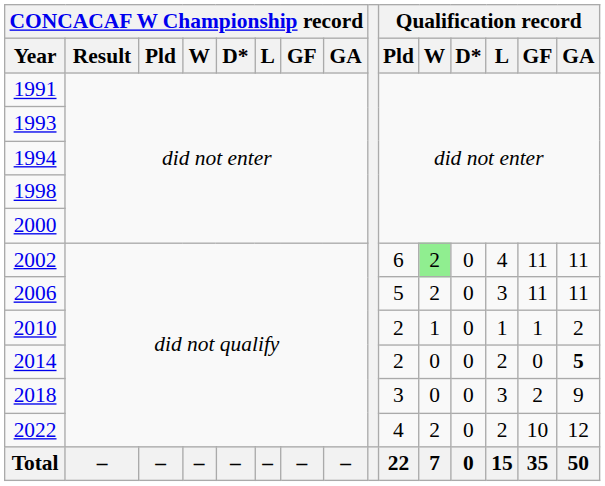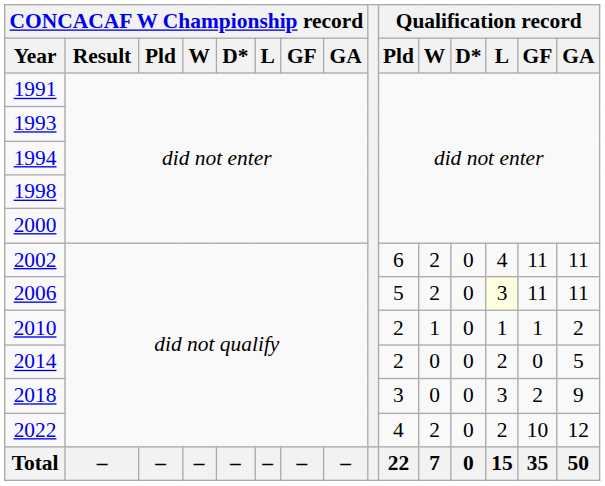(435, 259) lightgreen background -> (435, 259) no background
(502, 293) no background -> (502, 293) lightyellow background
(578, 361) bold -> (578, 361) normal
